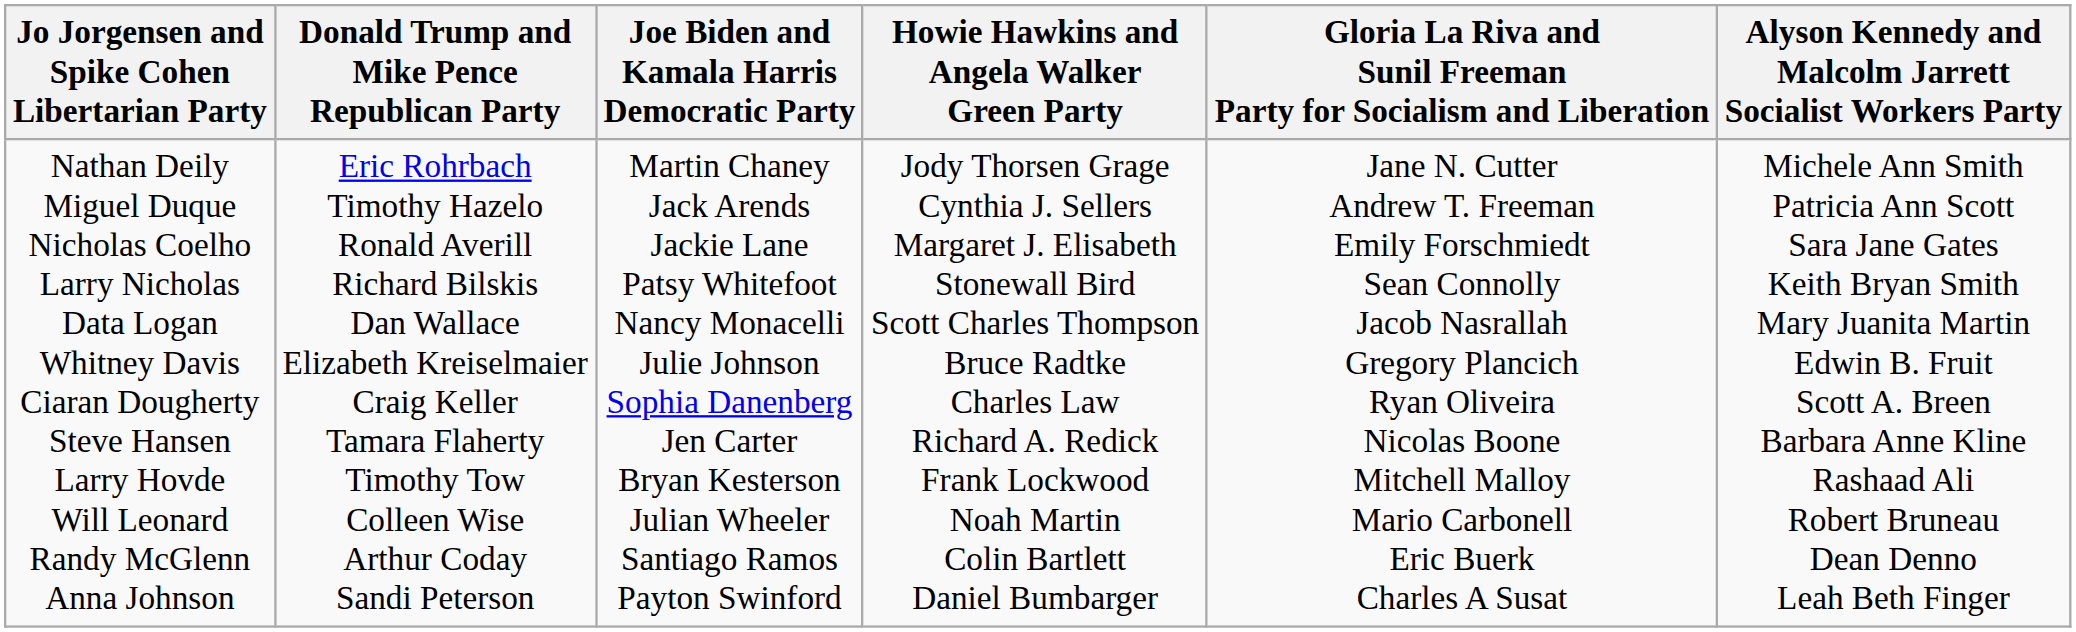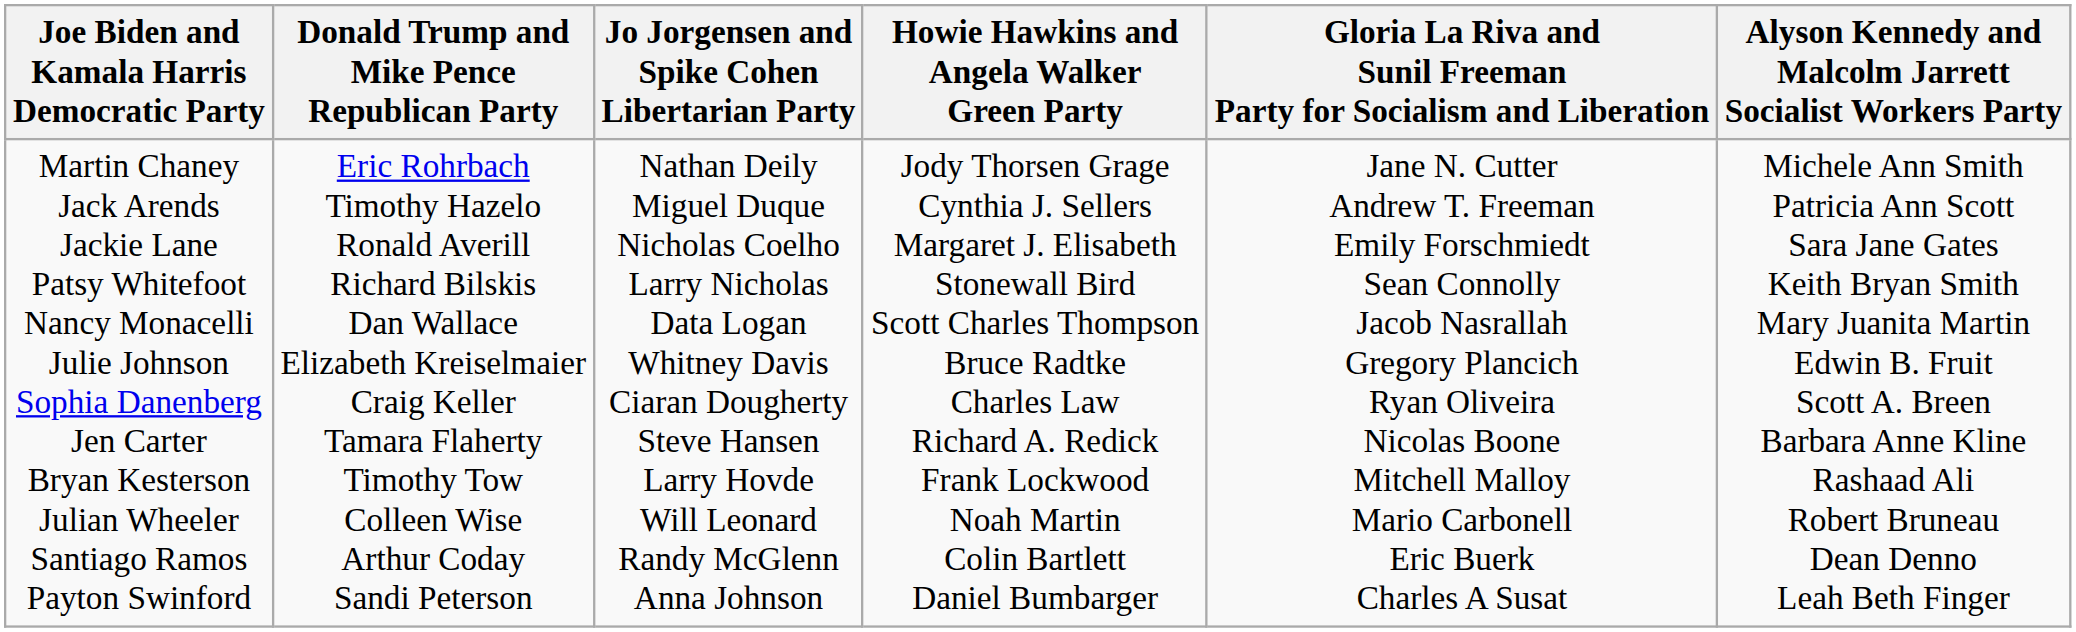columns swapped: (730, 71) <-> (140, 71)
